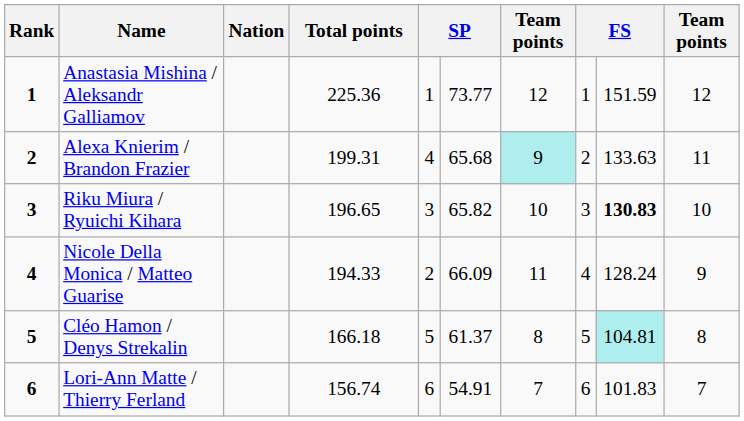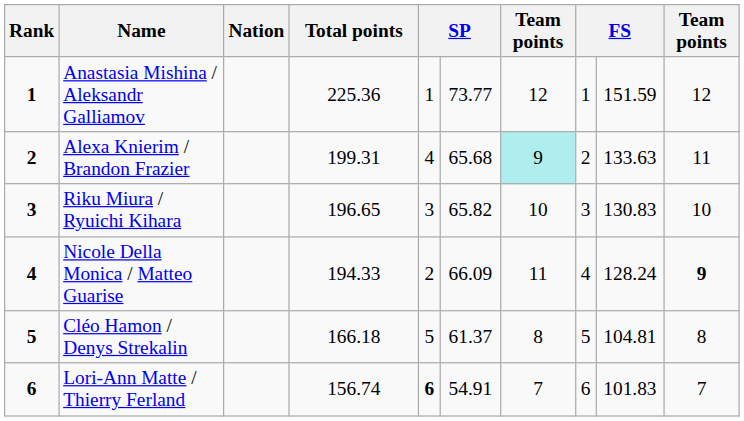(630, 209) bold -> (630, 209) normal
(702, 273) normal -> (702, 273) bold
(630, 336) paleturquoise background -> (630, 336) no background
(429, 389) normal -> (429, 389) bold
